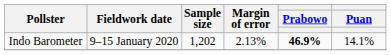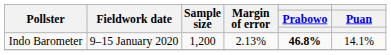(203, 41) 1,202 -> (203, 41) 1,200
(305, 41) 46.9% -> (305, 41) 46.8%
